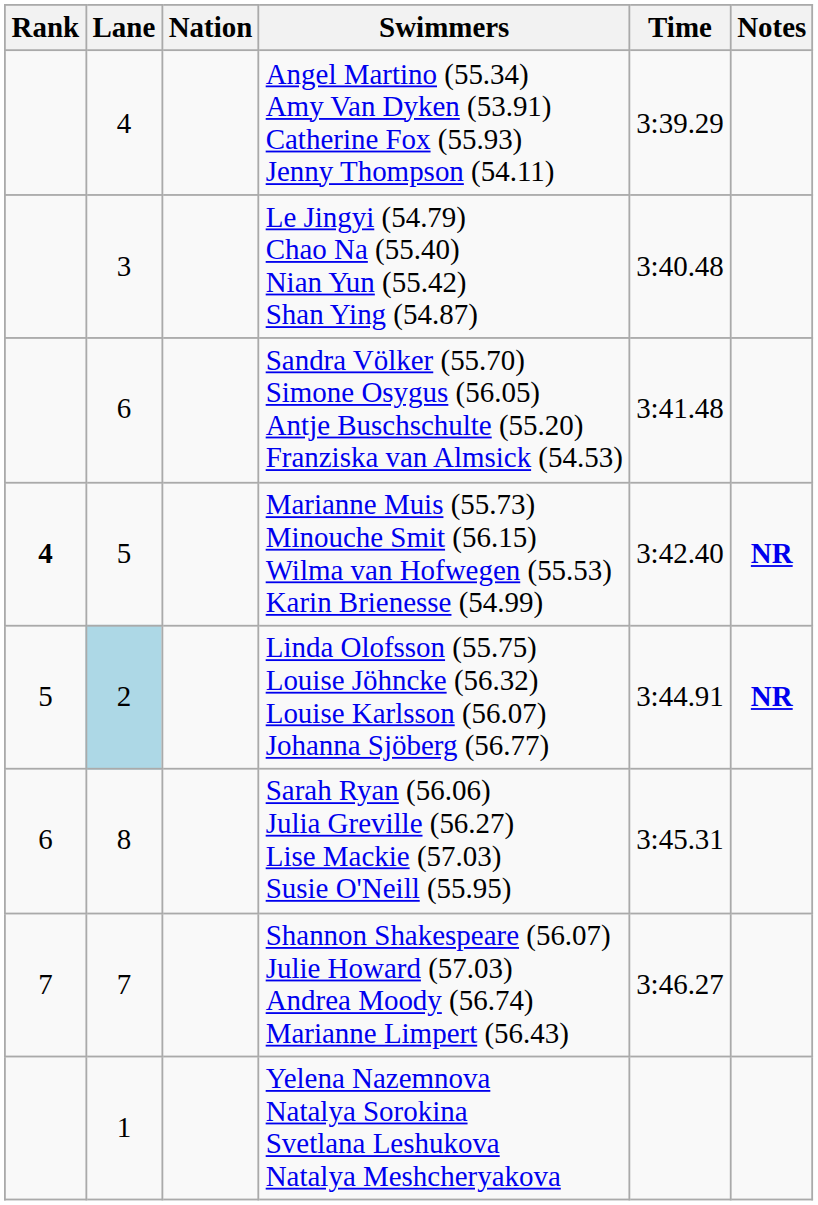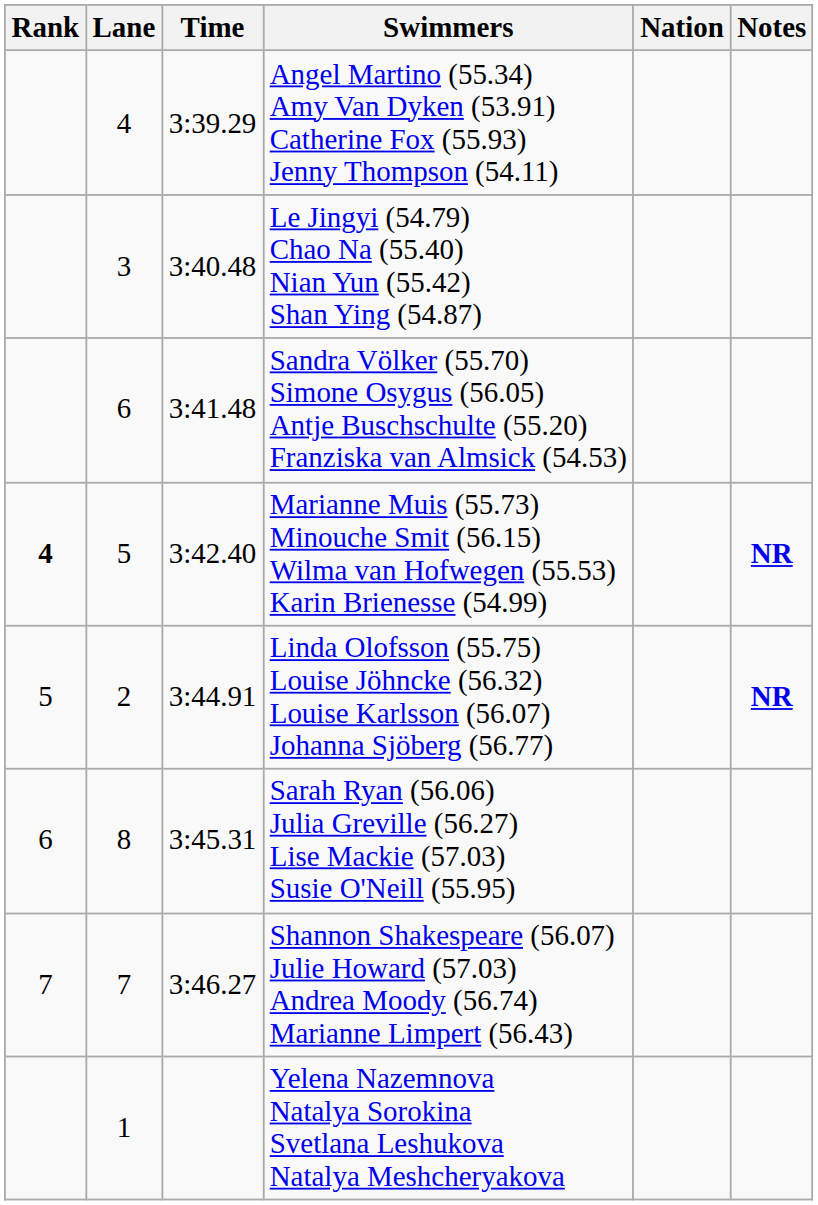columns swapped: (210, 27) <-> (680, 27)
(124, 696) lightblue background -> (124, 696) no background
